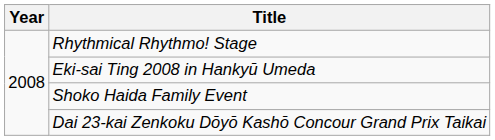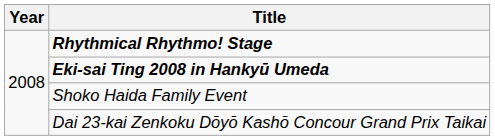(155, 43) normal -> (162, 43) bold
(184, 69) normal -> (191, 69) bold
